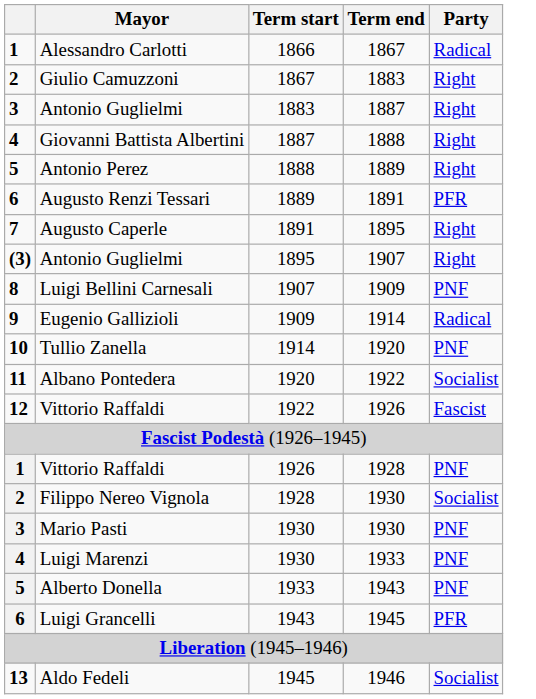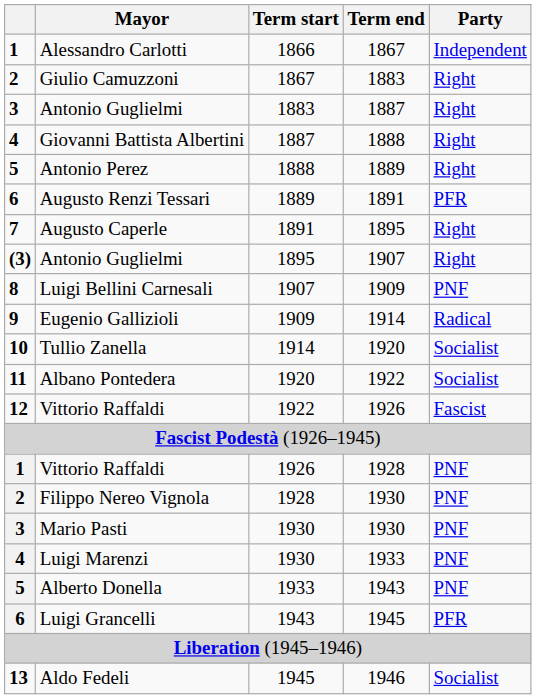(462, 49) Radical -> (480, 49) Independent
(451, 348) PNF -> (466, 348) Socialist
(466, 498) Socialist -> (451, 498) PNF
